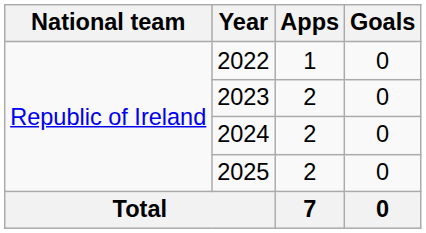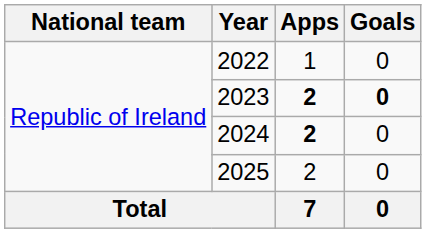(310, 97) normal -> (310, 97) bold
(383, 97) normal -> (383, 97) bold
(310, 135) normal -> (310, 135) bold
